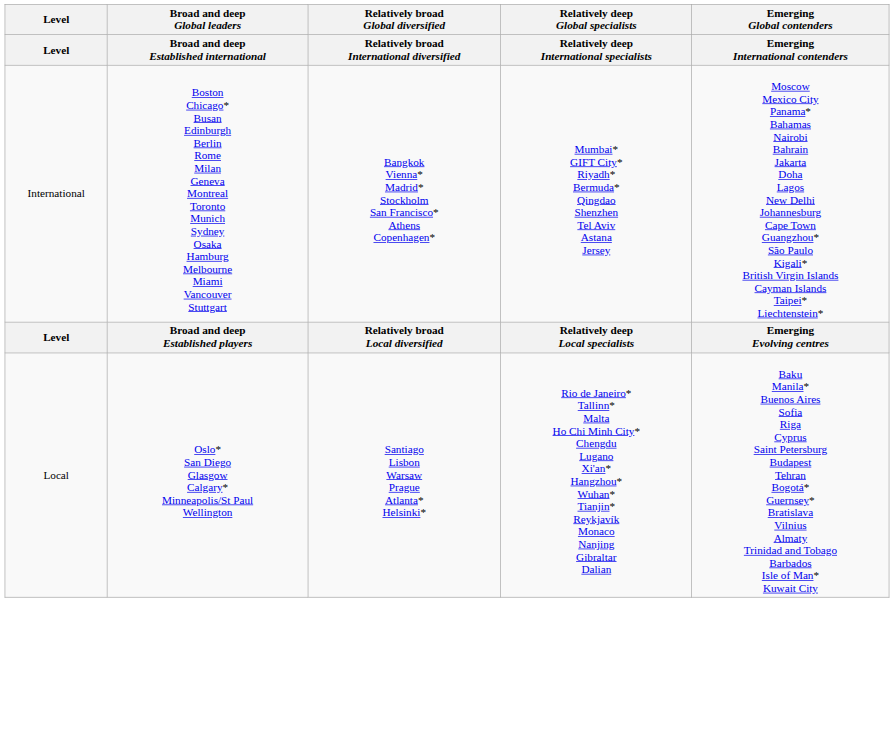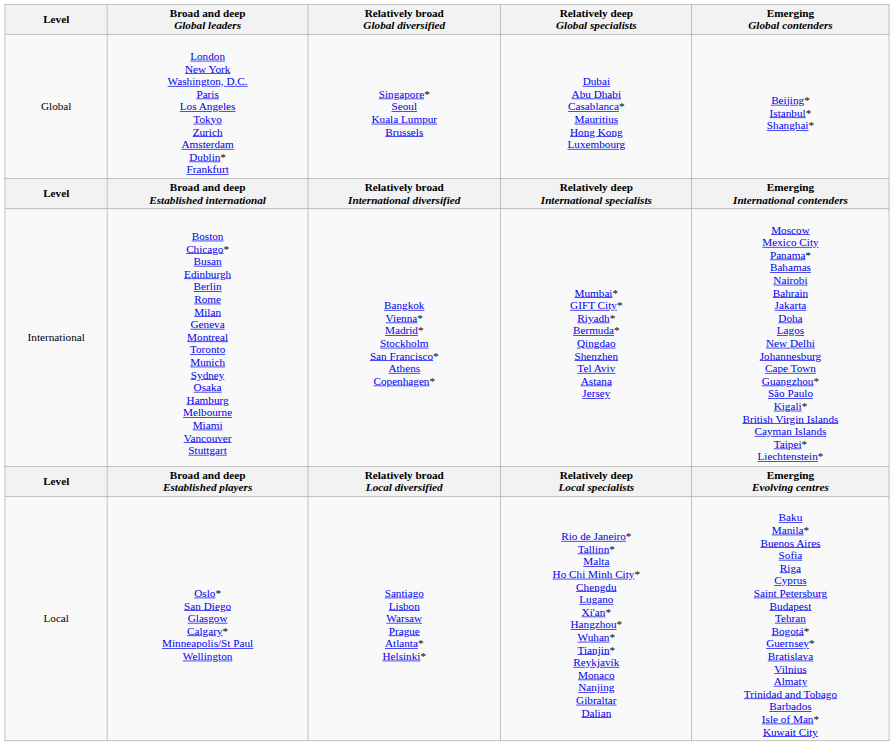+ row: (56, 106)
